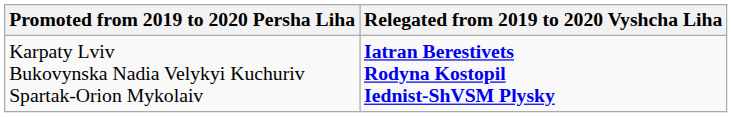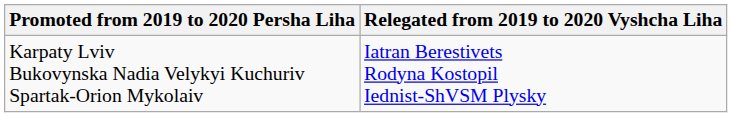(459, 73) bold -> (455, 73) normal
